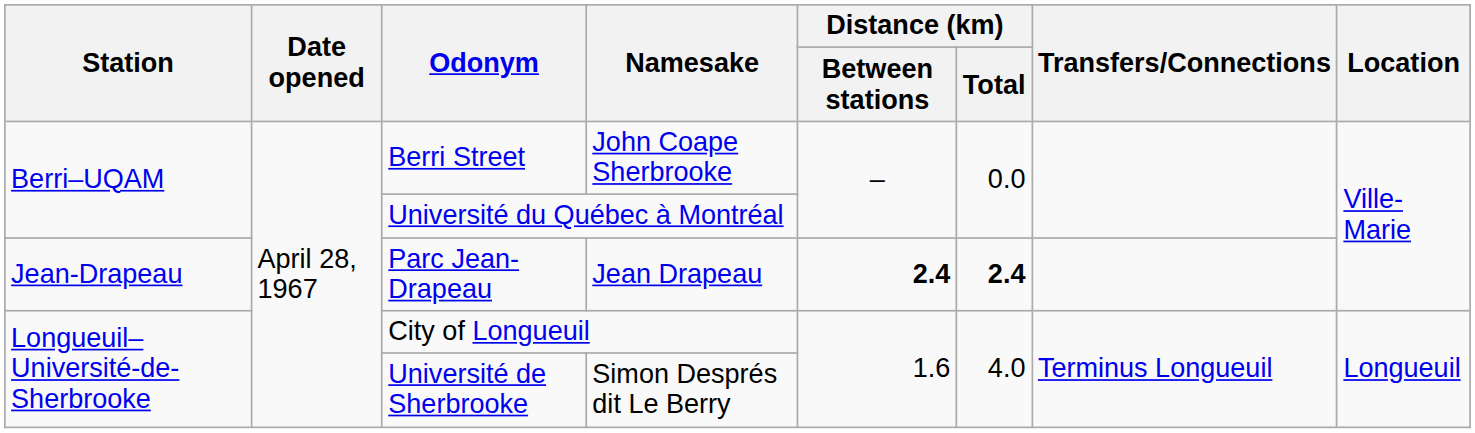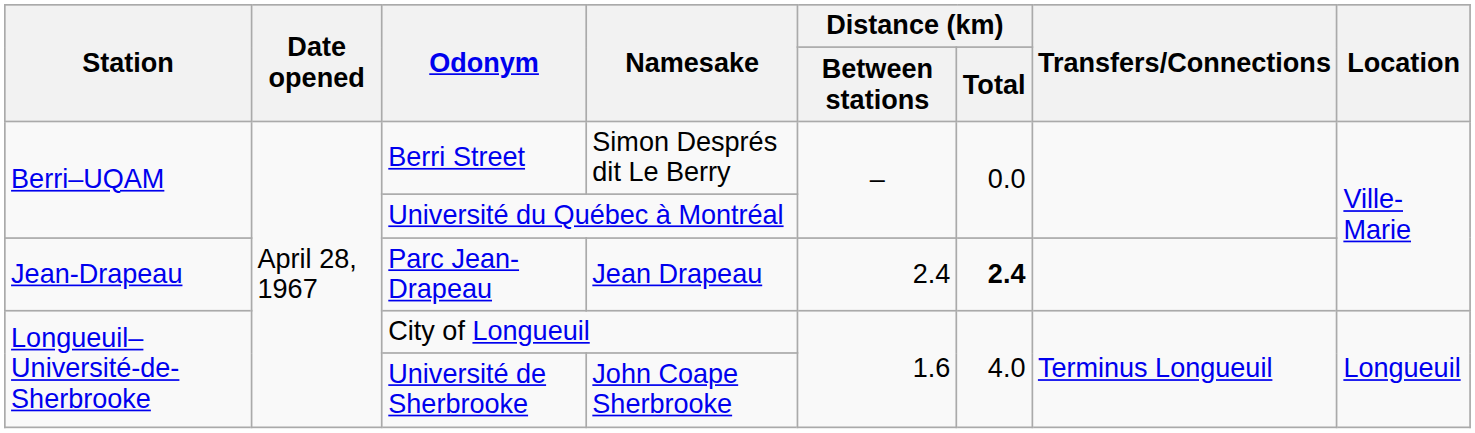(665, 157) John Coape Sherbrooke -> (685, 157) Simon Després dit Le Berry
(932, 273) bold -> (932, 273) normal
(685, 389) Simon Després dit Le Berry -> (665, 389) John Coape Sherbrooke
